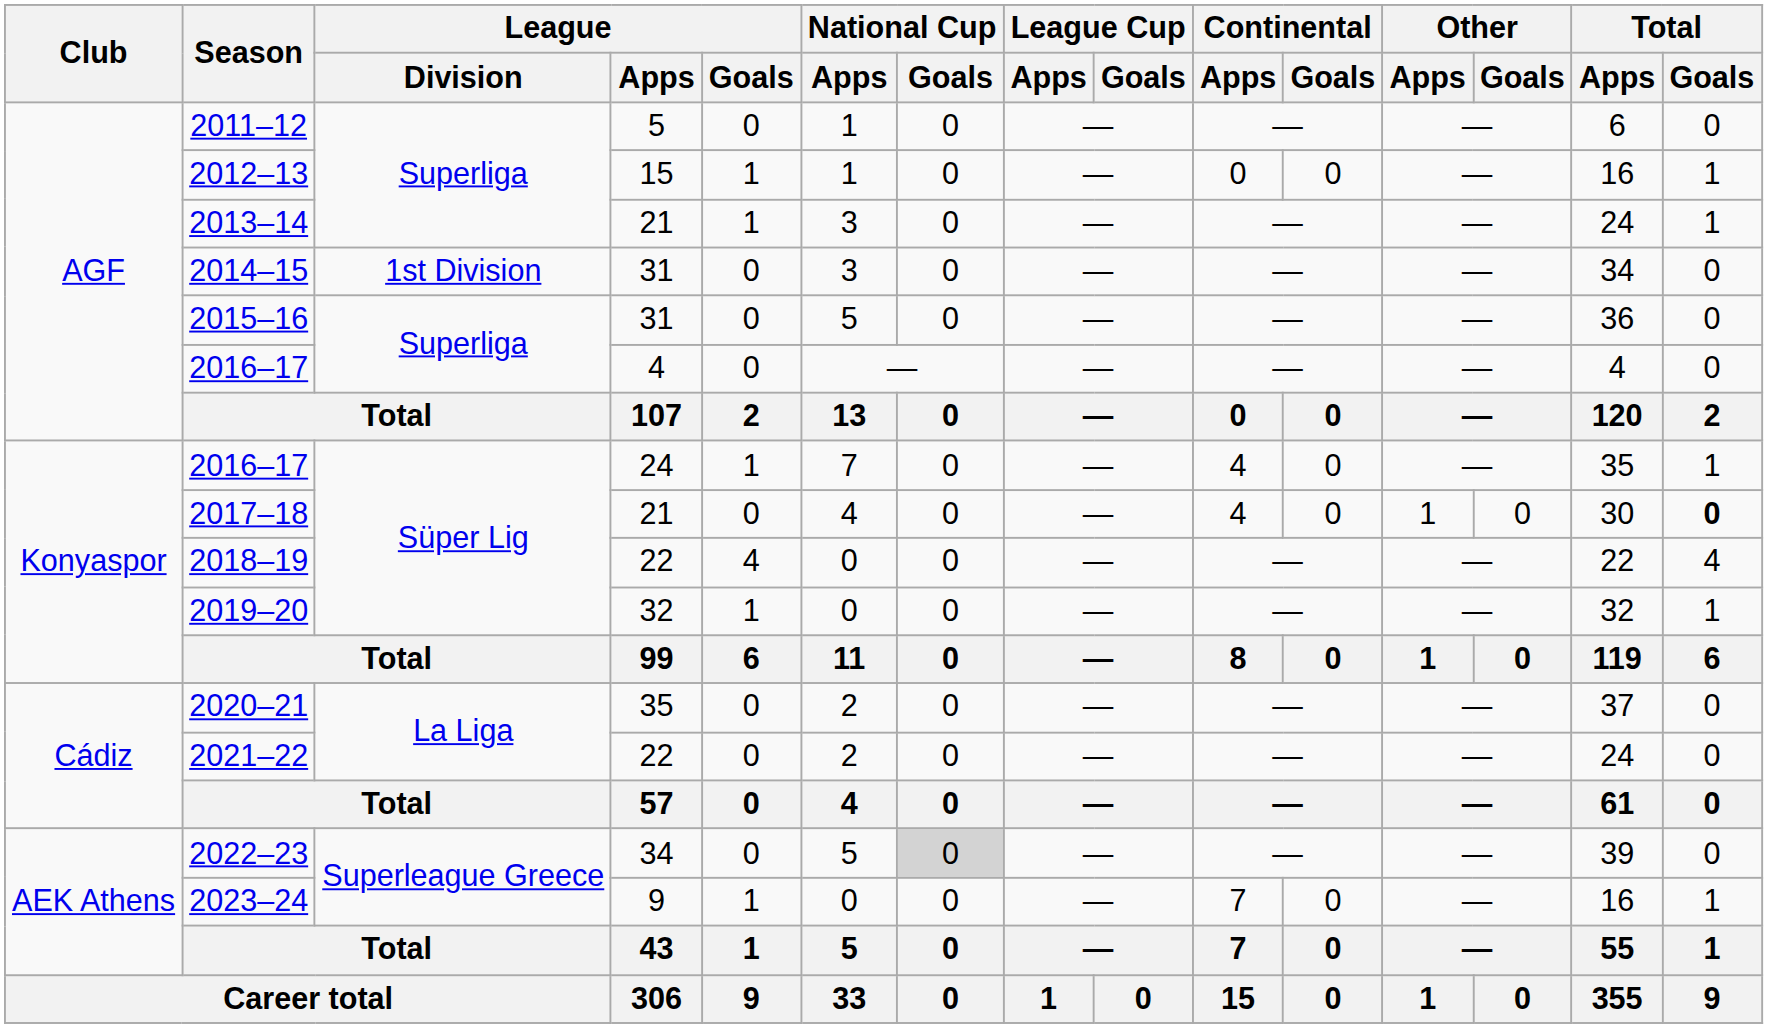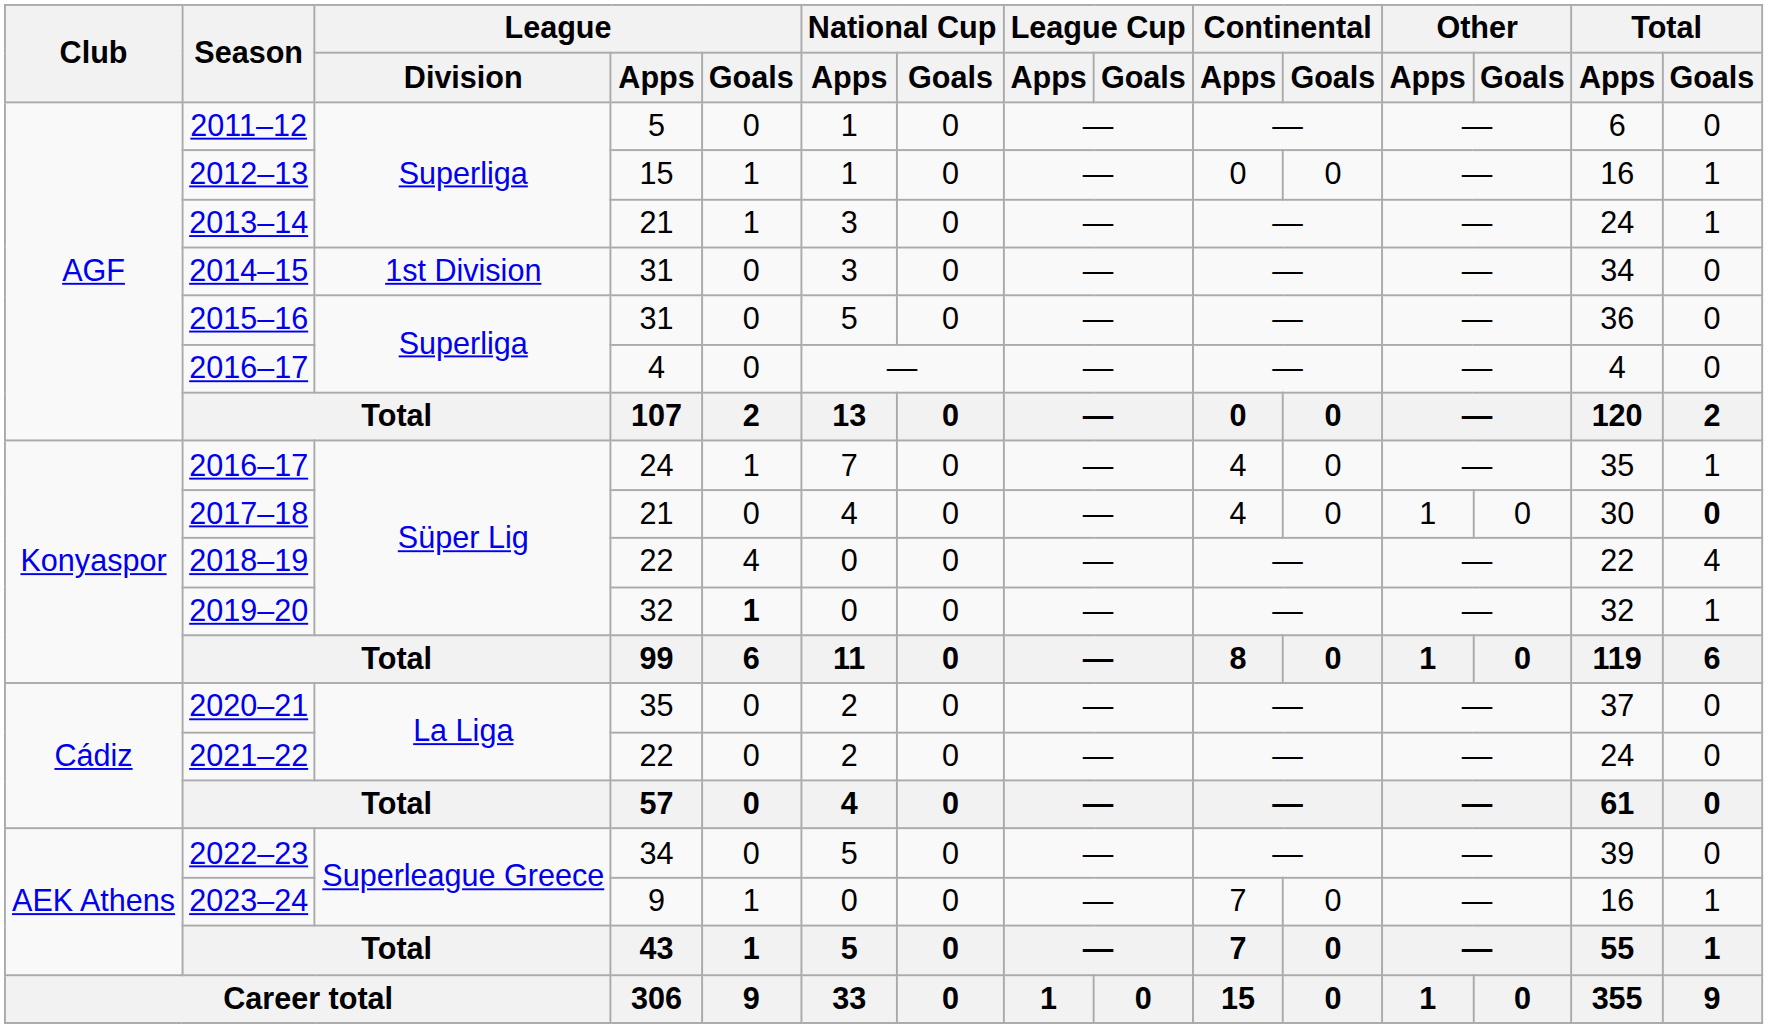(751, 610) normal -> (751, 610) bold
(950, 852) lightgrey background -> (950, 852) no background
